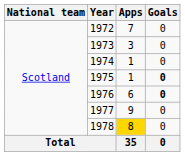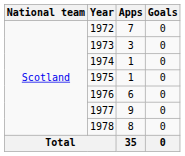(163, 78) bold -> (163, 78) normal
(163, 94) bold -> (163, 94) normal
(131, 127) gold background -> (131, 127) no background
